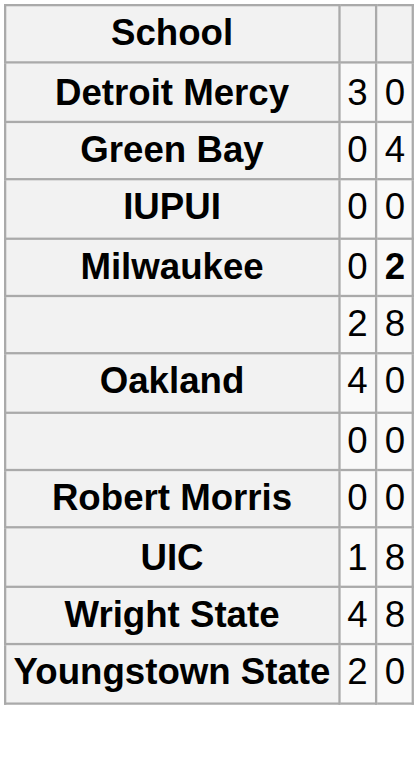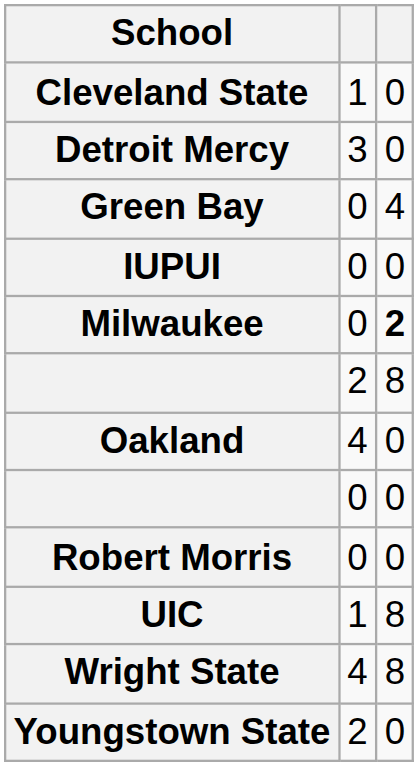+ row: (172, 91)
